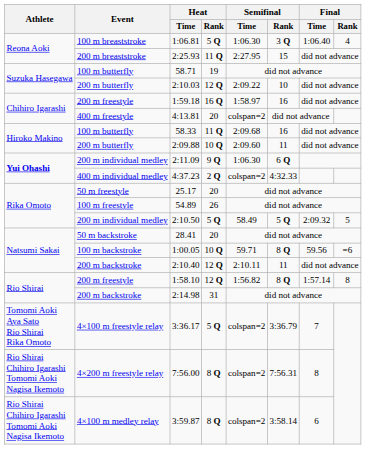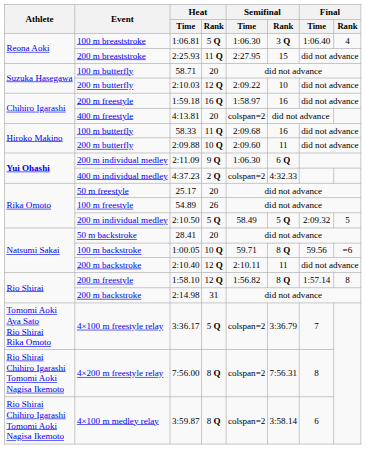(214, 71) 19 -> (214, 71) 20
